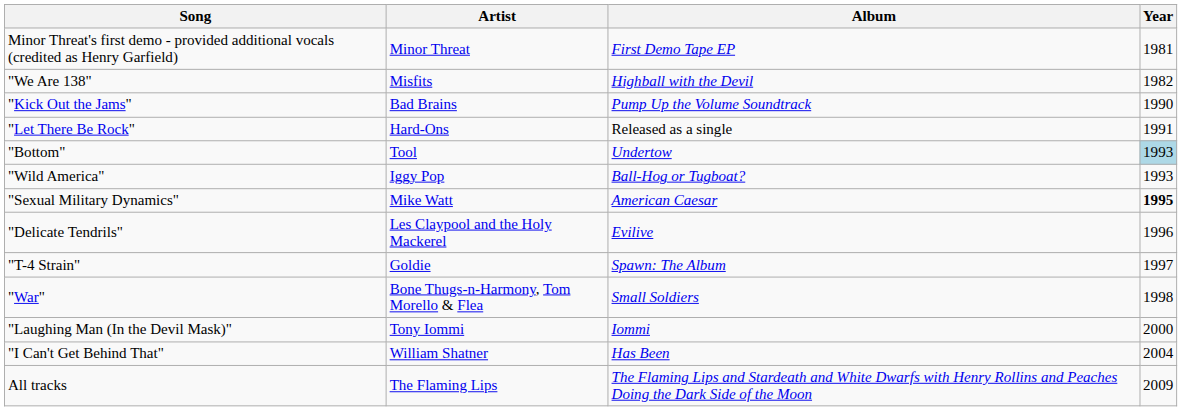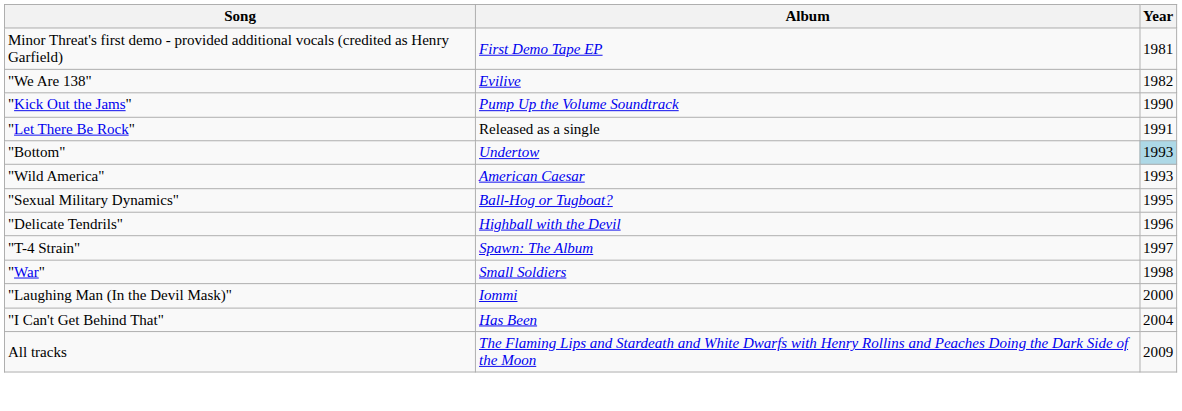- column: (497, 16)
(682, 81) Highball with the Devil -> (500, 81) Evilive
(678, 176) Ball-Hog or Tugboat? -> (532, 176) American Caesar
(664, 200) American Caesar -> (546, 200) Ball-Hog or Tugboat?
(1158, 200) bold -> (1158, 200) normal
(632, 232) Evilive -> (550, 224) Highball with the Devil
